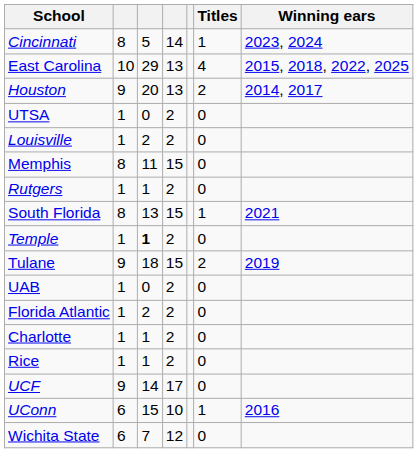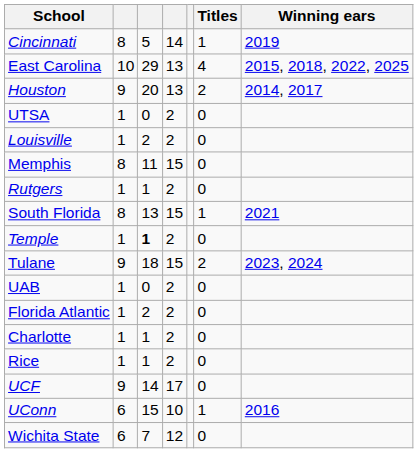(284, 41) 2023, 2024 -> (262, 41) 2019
(262, 262) 2019 -> (284, 262) 2023, 2024
